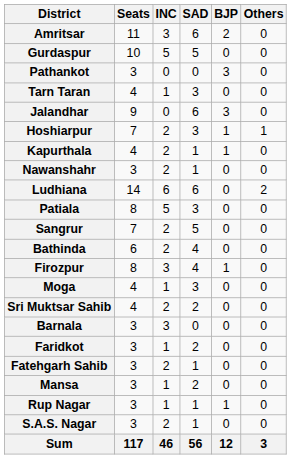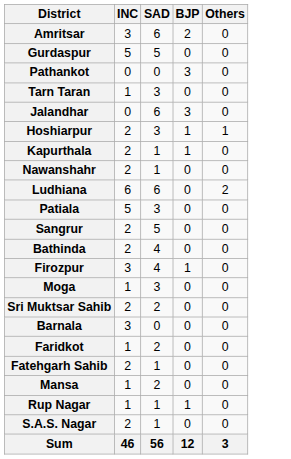- column: (133, 14)
